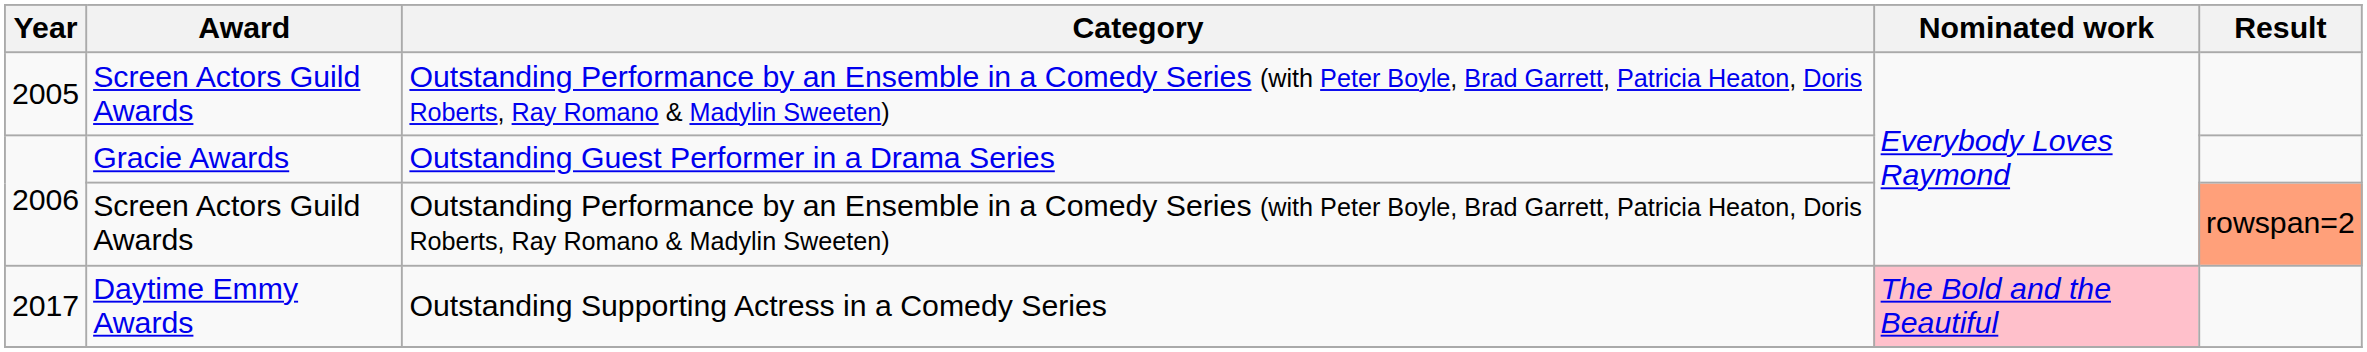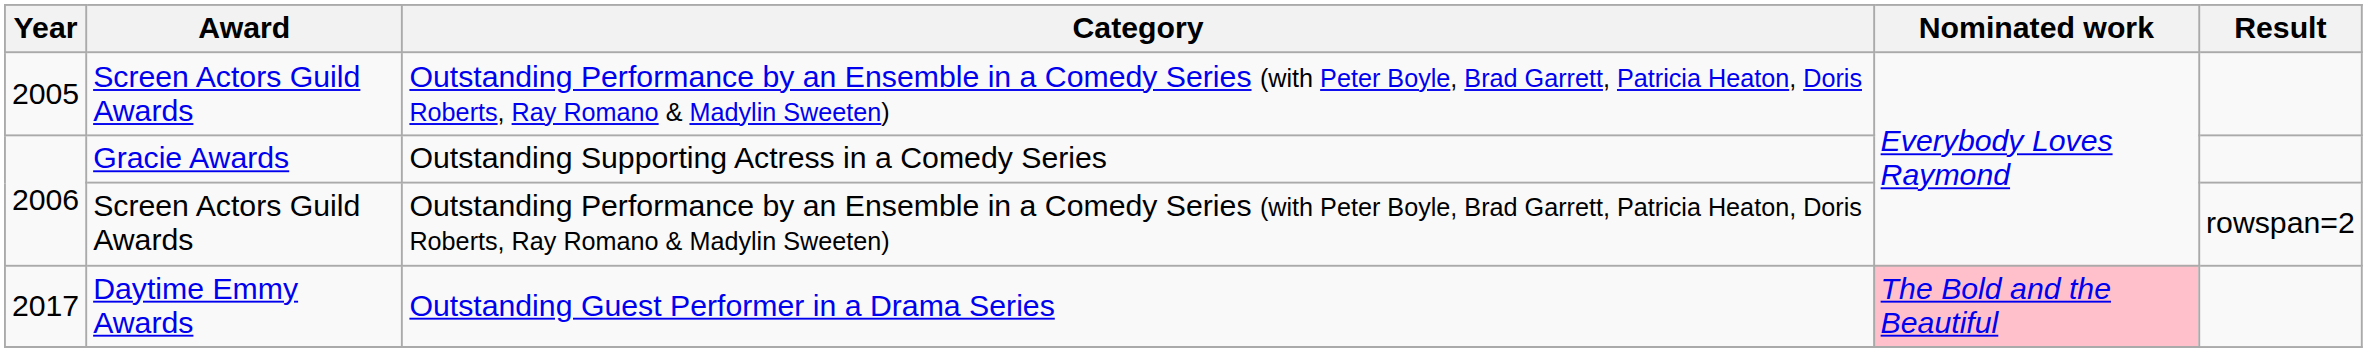(732, 158) Outstanding Guest Performer in a Drama Series -> (758, 158) Outstanding Supporting Actress in a Comedy Series
(2280, 223) lightsalmon background -> (2280, 223) no background
(758, 305) Outstanding Supporting Actress in a Comedy Series -> (732, 305) Outstanding Guest Performer in a Drama Series
